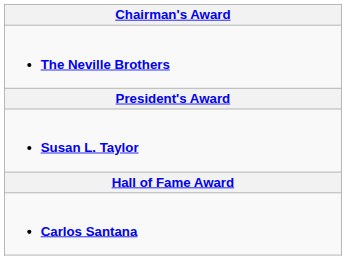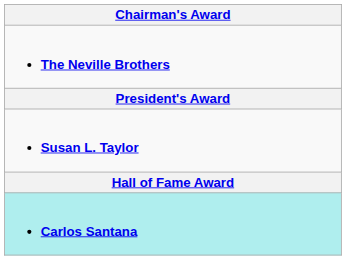(173, 231) no background -> (173, 231) paleturquoise background
